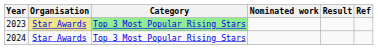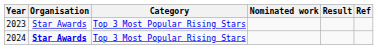(59, 24) khaki background -> (59, 24) no background
(169, 24) lightgreen background -> (169, 24) no background
(59, 38) normal -> (59, 38) bold
